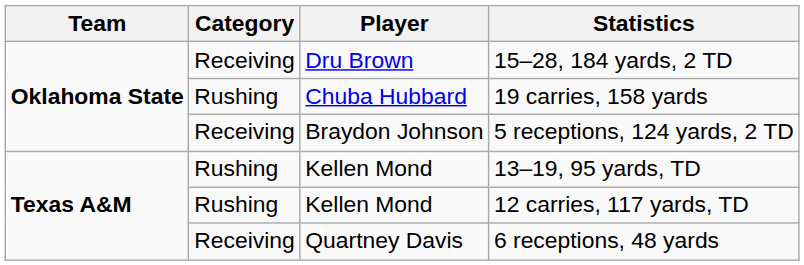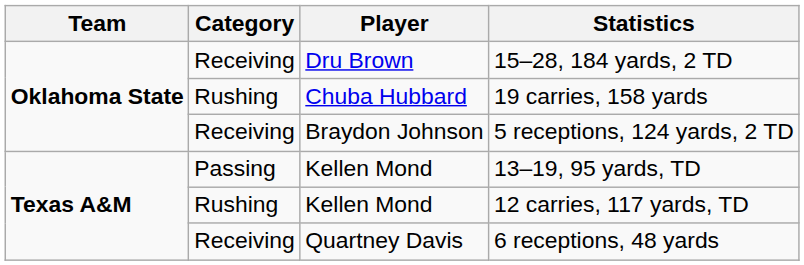(236, 168) Rushing -> (235, 168) Passing
